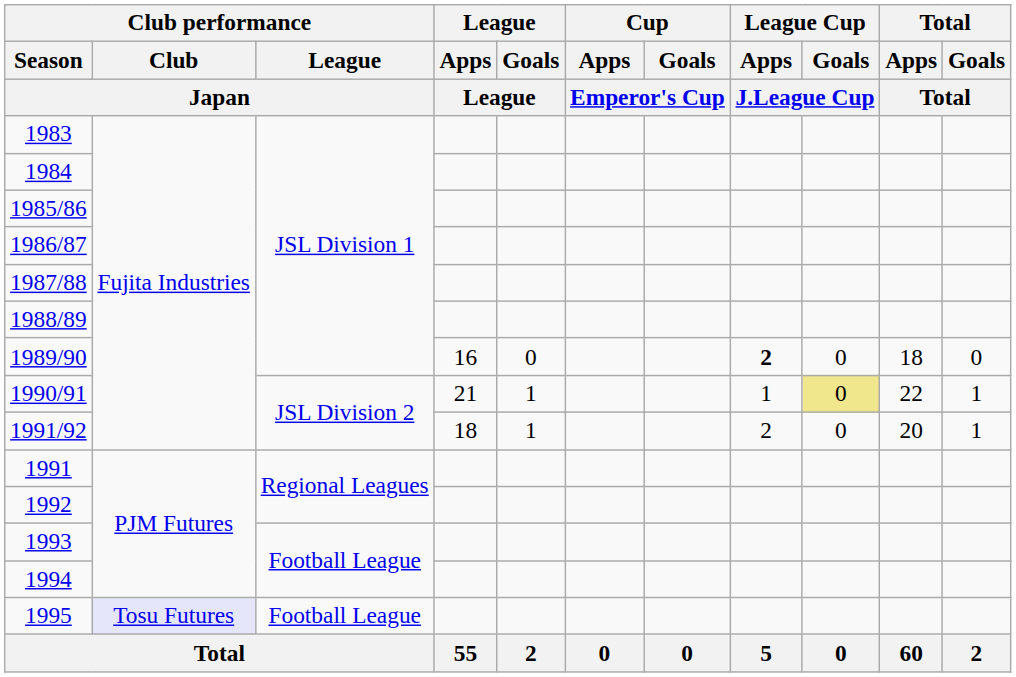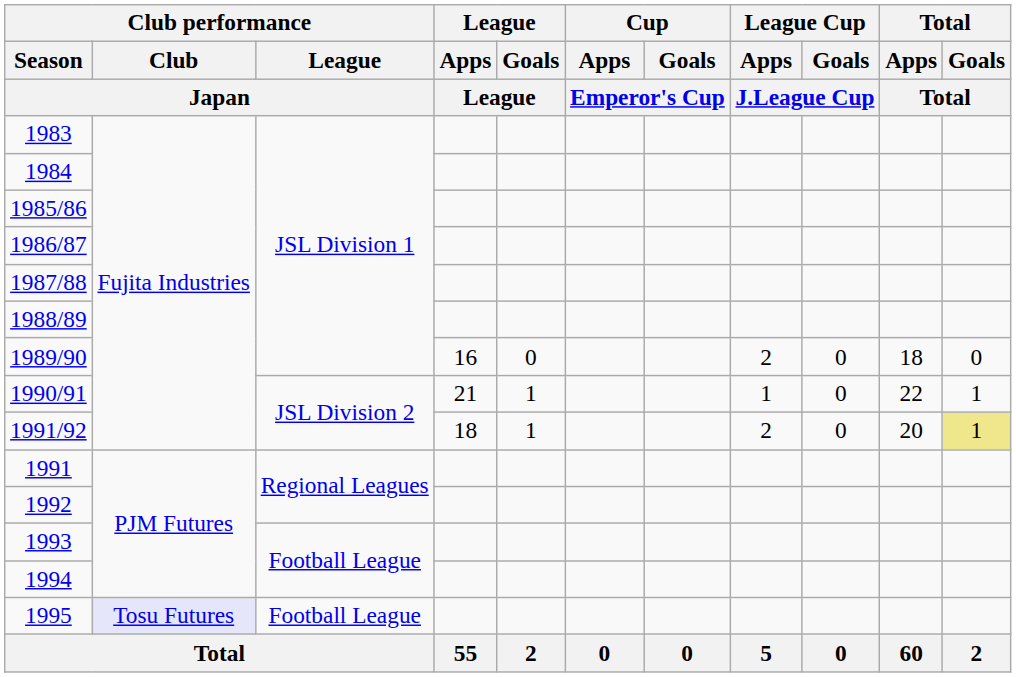(766, 356) bold -> (766, 356) normal
(841, 393) khaki background -> (841, 393) no background
(976, 430) no background -> (976, 430) khaki background
